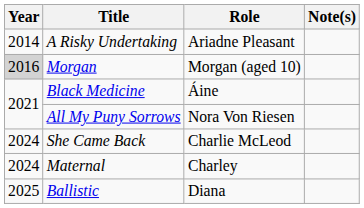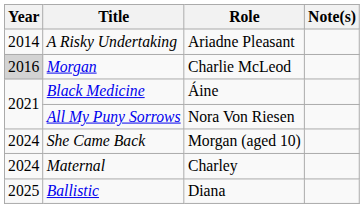(244, 66) Morgan (aged 10) -> (240, 66) Charlie McLeod
(240, 141) Charlie McLeod -> (244, 141) Morgan (aged 10)
